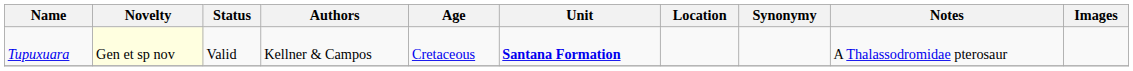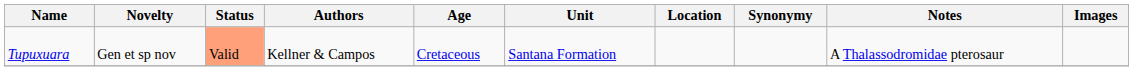(135, 54) lightyellow background -> (137, 54) no background
(222, 54) no background -> (224, 54) lightsalmon background
(561, 54) bold -> (562, 54) normal
